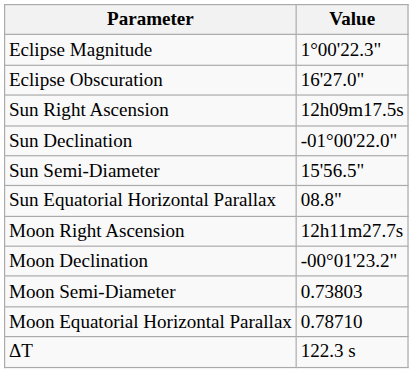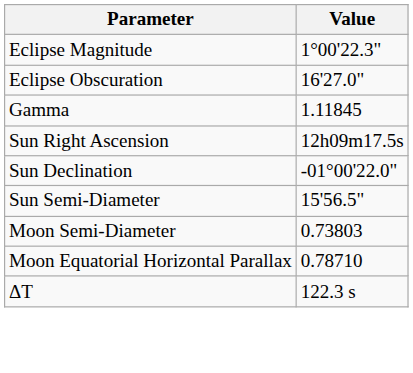+ row: (39, 110)
- row: (142, 200)
- row: (97, 230)
- row: (79, 261)
